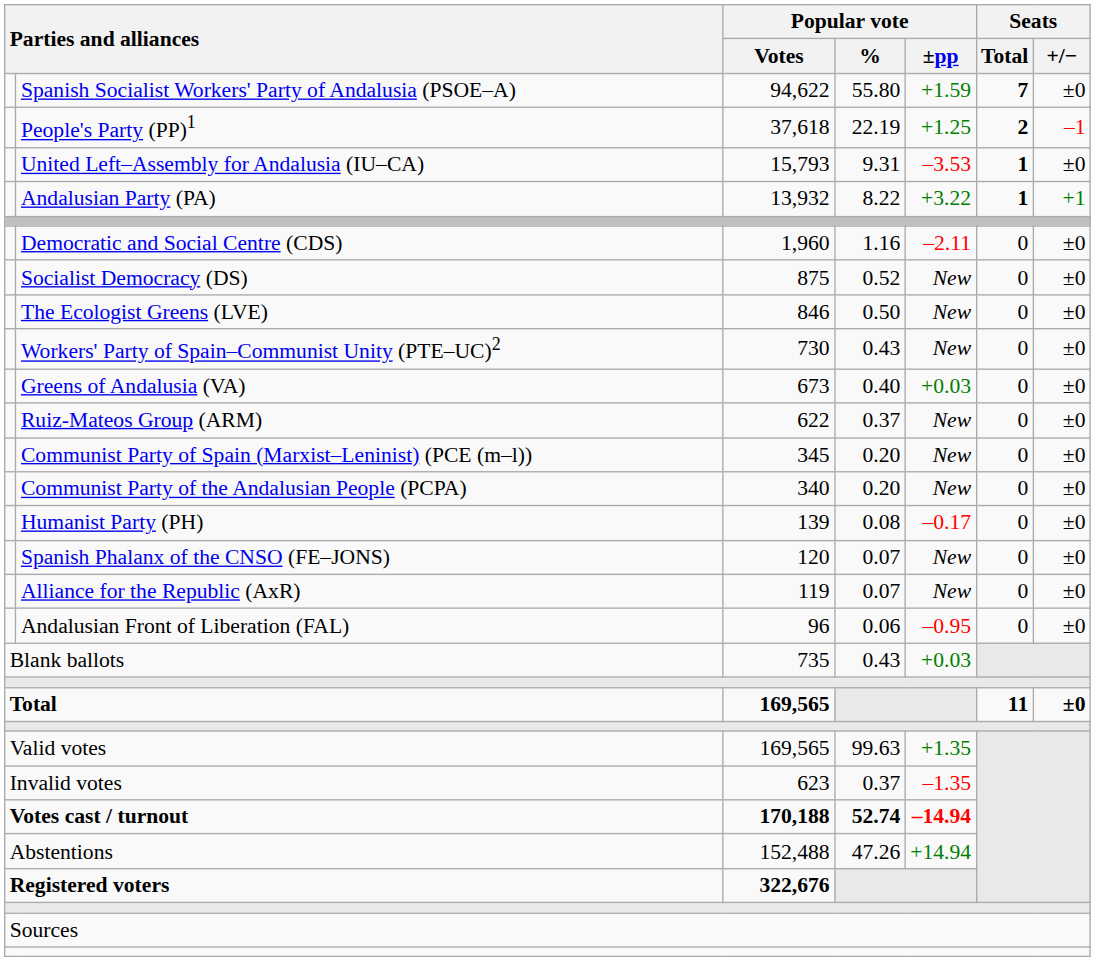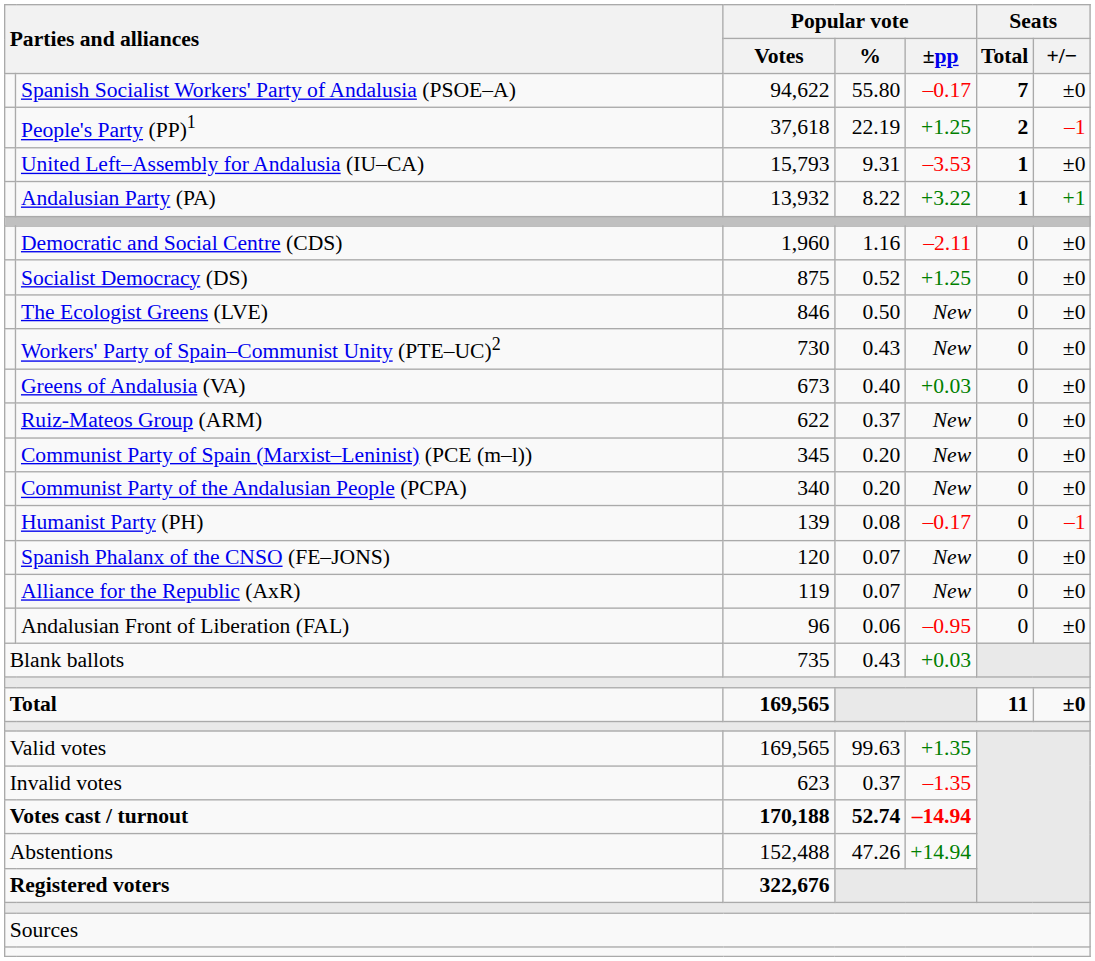(946, 90) +1.59 -> (947, 90) –0.17
(952, 277) New -> (946, 277) +1.25
(1074, 522) ±0 -> (1075, 522) –1
